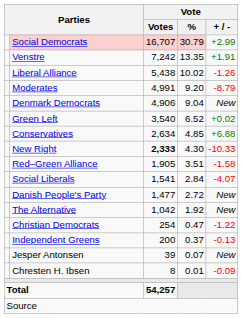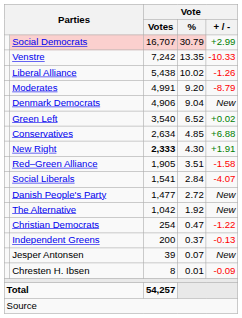(223, 57) +1.91 -> (222, 57) -10.33
(222, 149) -10.33 -> (223, 149) +1.91
